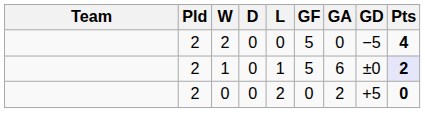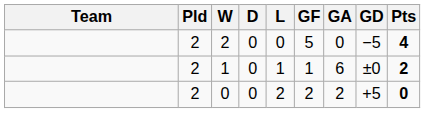(309, 68) 5 -> (309, 68) 1
(404, 68) lavender background -> (404, 68) no background
(309, 94) 0 -> (309, 94) 2
